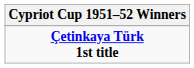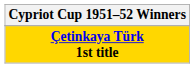(97, 44) no background -> (97, 44) gold background
